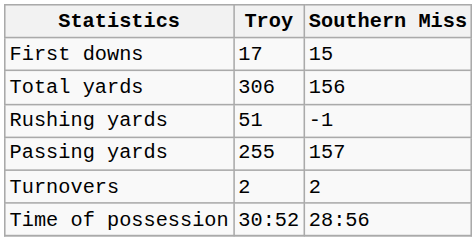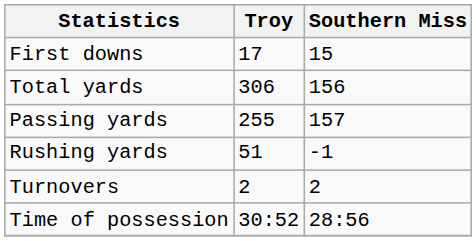rows swapped: (89, 120) <-> (89, 154)
